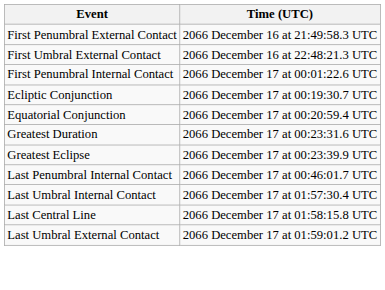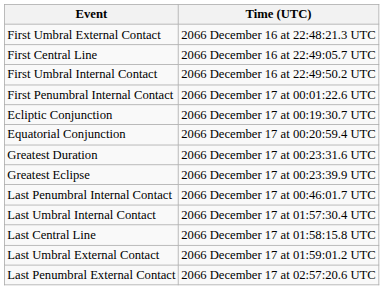- row: (92, 34)
+ row: (52, 54)
+ row: (82, 74)
+ row: (91, 275)
